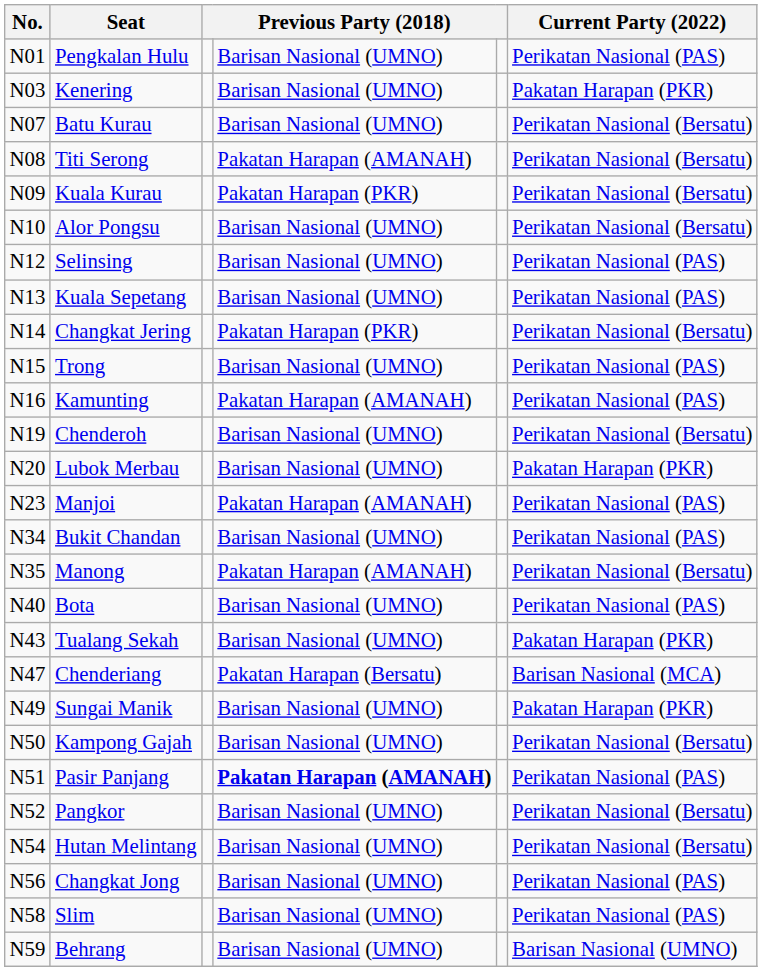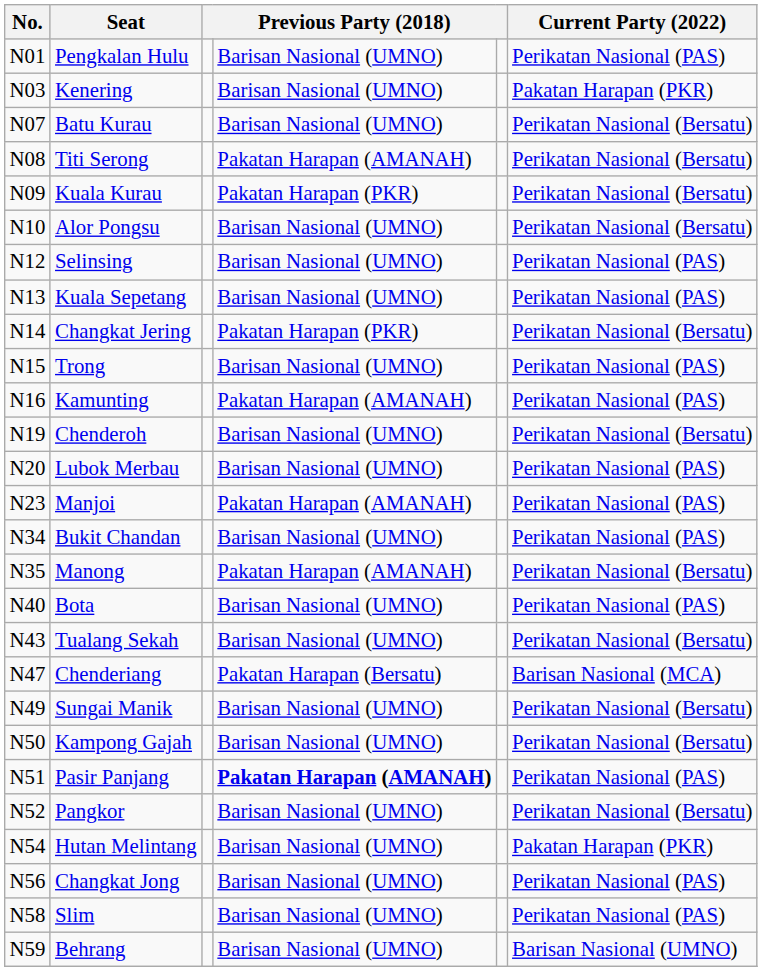(613, 468) Pakatan Harapan (PKR) -> (619, 468) Perikatan Nasional (PAS)
(613, 639) Pakatan Harapan (PKR) -> (632, 639) Perikatan Nasional (Bersatu)
(613, 708) Pakatan Harapan (PKR) -> (632, 708) Perikatan Nasional (Bersatu)
(632, 845) Perikatan Nasional (Bersatu) -> (613, 845) Pakatan Harapan (PKR)
